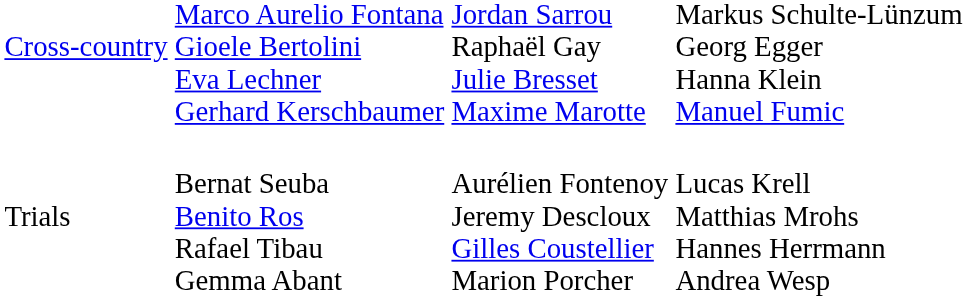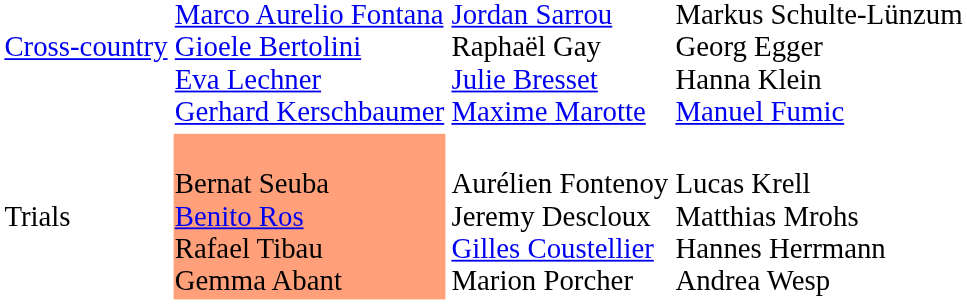(258, 232) no background -> (258, 232) lightsalmon background
